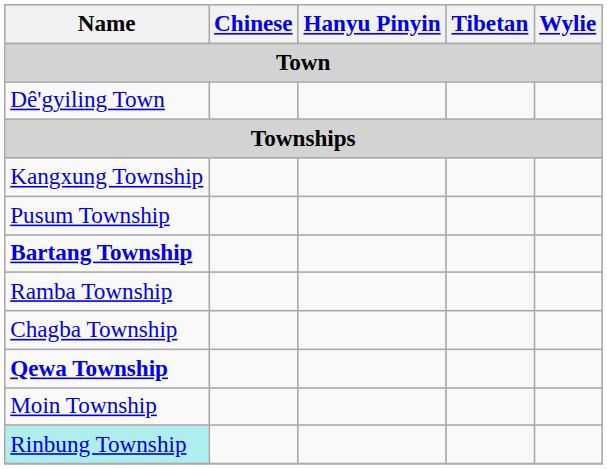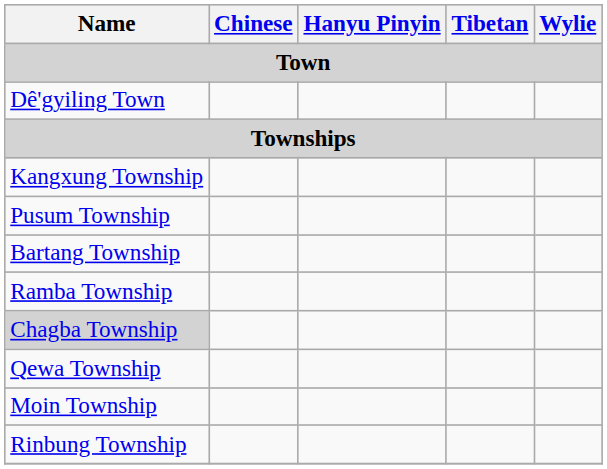(101, 253) bold -> (95, 253) normal
(94, 329) no background -> (94, 329) lightgrey background
(89, 368) bold -> (85, 368) normal
(98, 444) paleturquoise background -> (98, 444) no background
